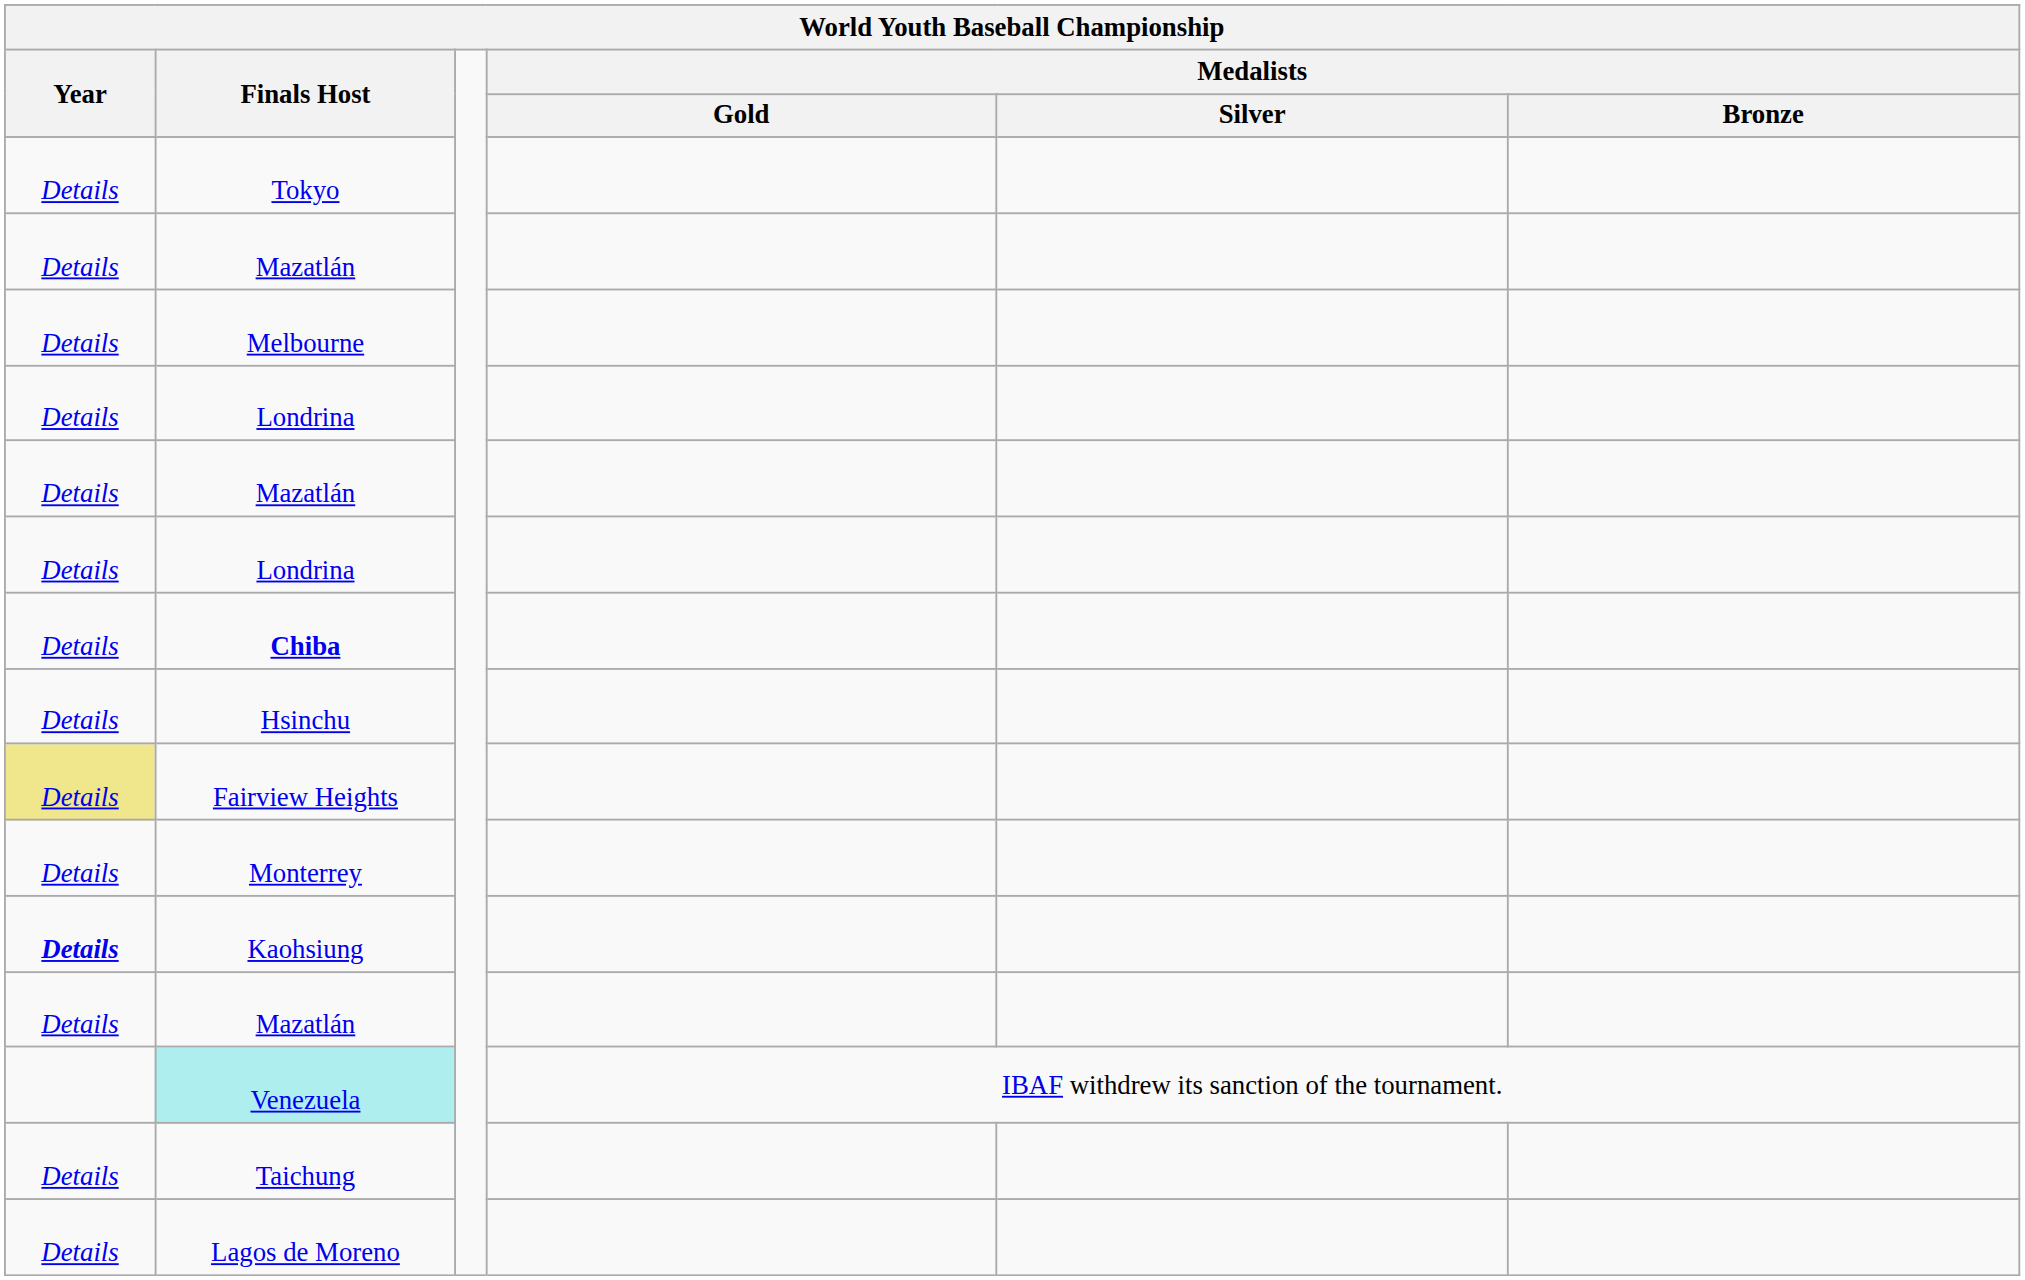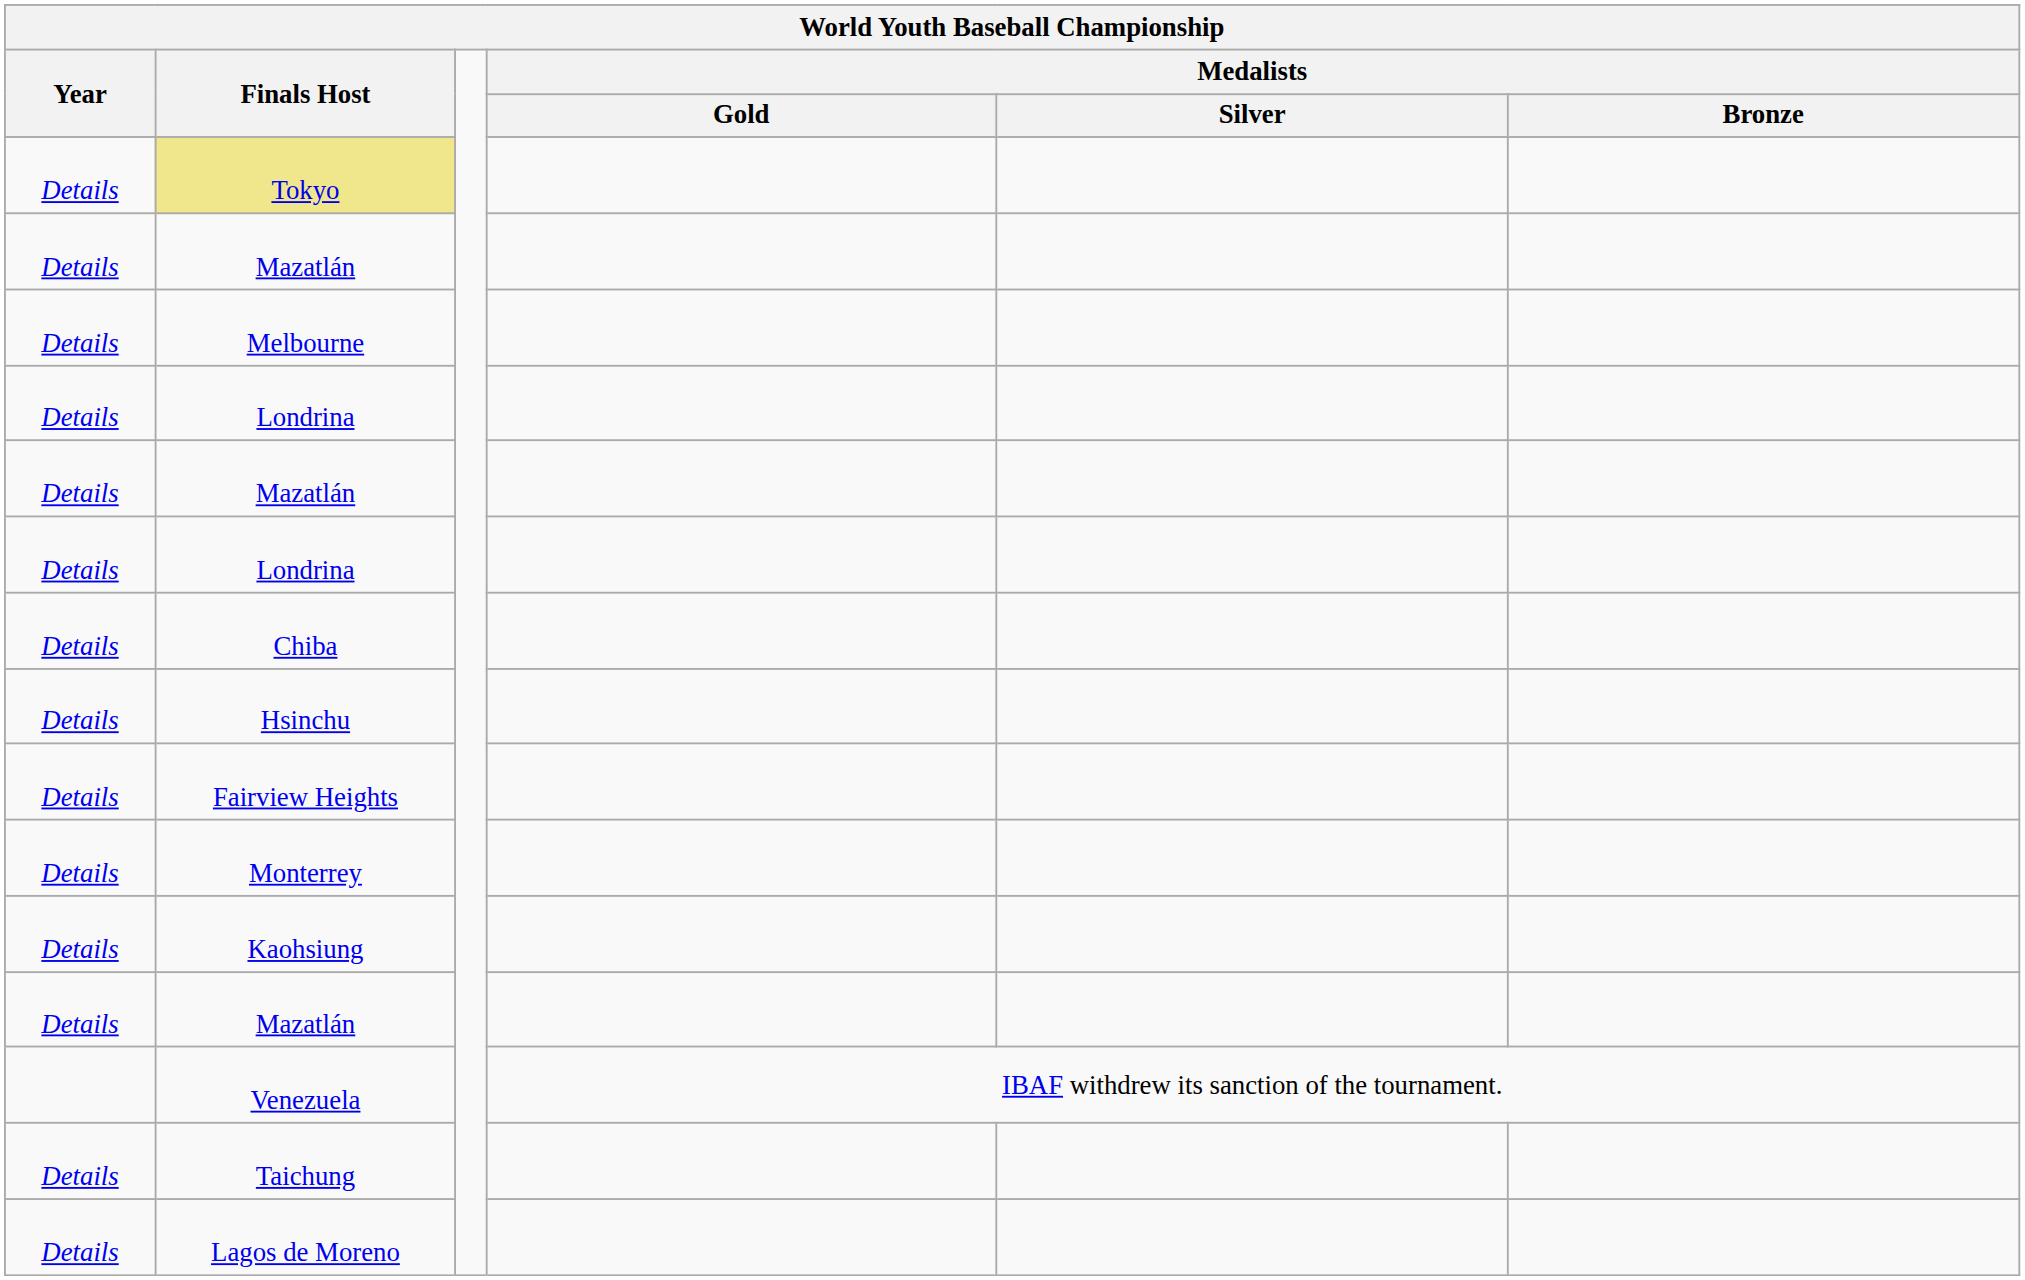(305, 191) no background -> (305, 191) khaki background
(305, 645) bold -> (305, 645) normal
(80, 797) khaki background -> (80, 797) no background
(80, 949) bold -> (80, 949) normal
(305, 1100) paleturquoise background -> (305, 1100) no background
